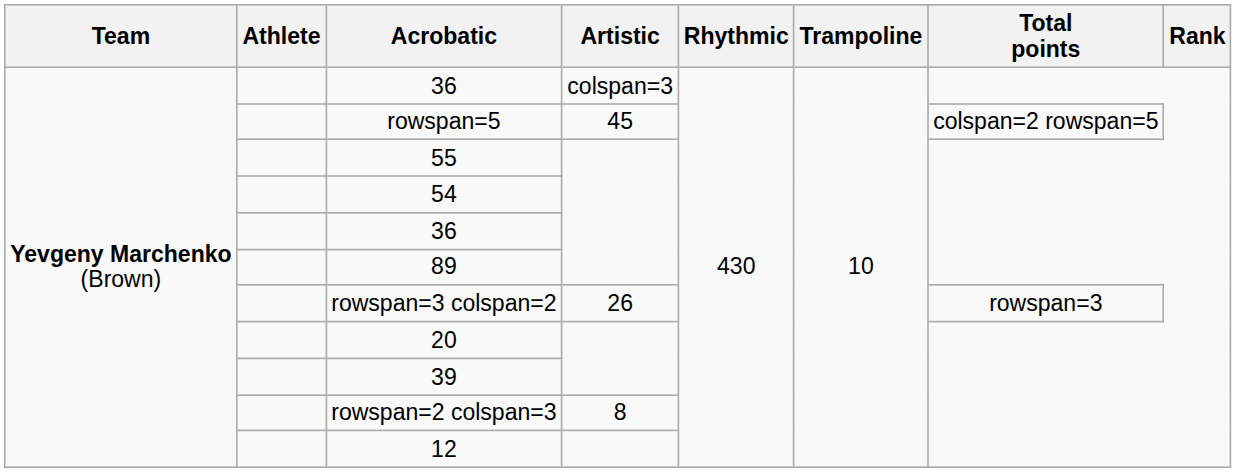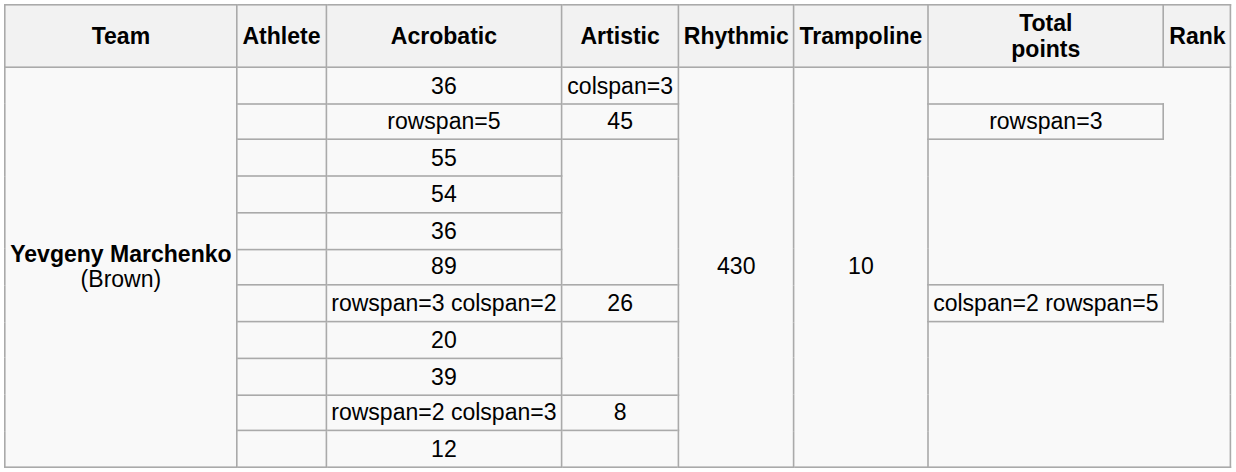(1046, 122) colspan=2 rowspan=5 -> (1046, 122) rowspan=3
(1046, 304) rowspan=3 -> (1046, 304) colspan=2 rowspan=5
